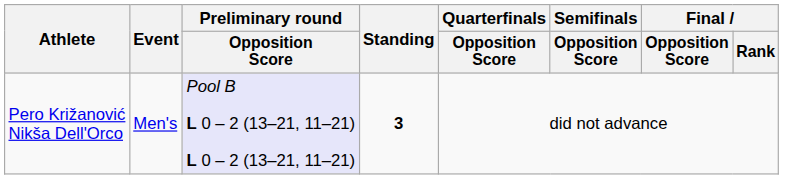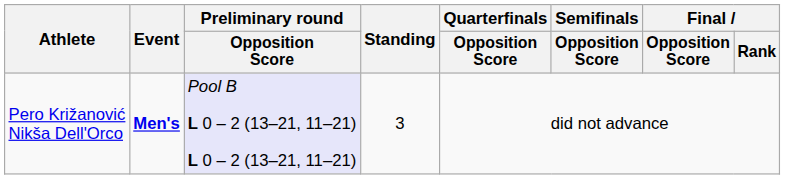(155, 124) normal -> (157, 124) bold
(399, 124) bold -> (400, 124) normal
